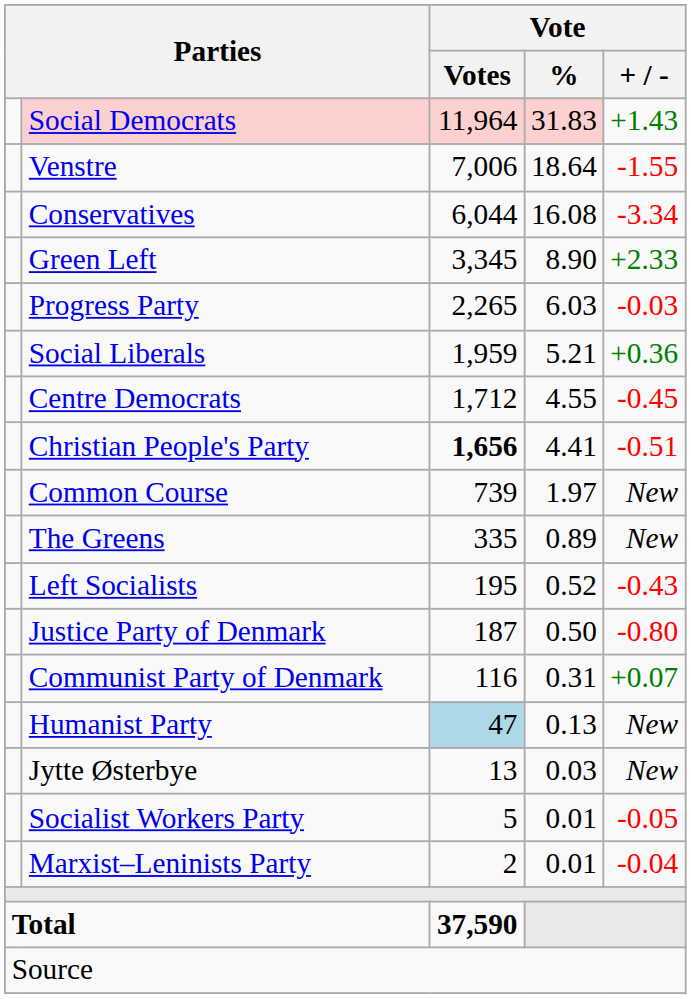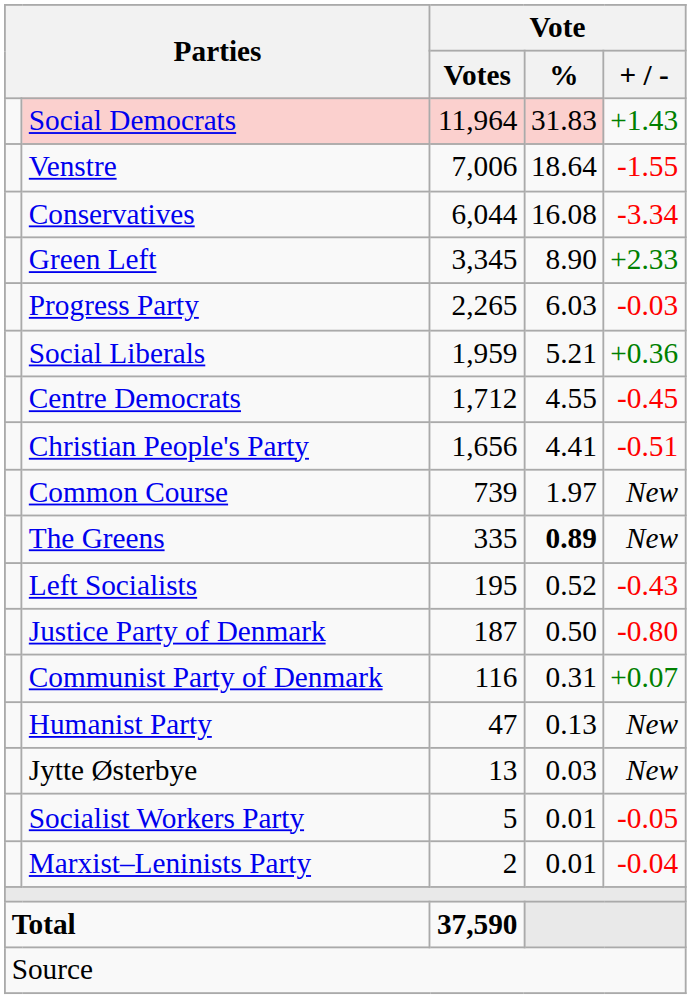(484, 445) bold -> (484, 445) normal
(571, 538) normal -> (571, 538) bold
(503, 724) lightblue background -> (503, 724) no background
